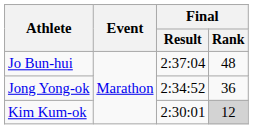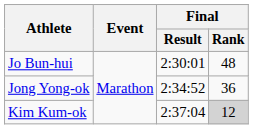(183, 64) 2:37:04 -> (183, 64) 2:30:01
(183, 112) 2:30:01 -> (183, 112) 2:37:04
